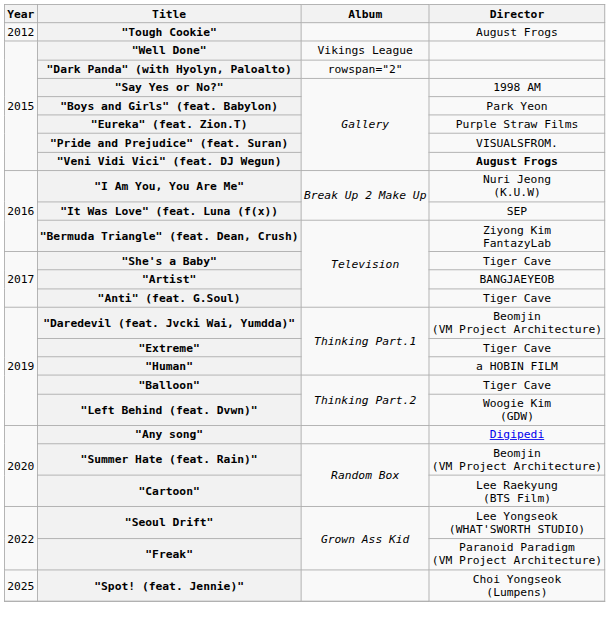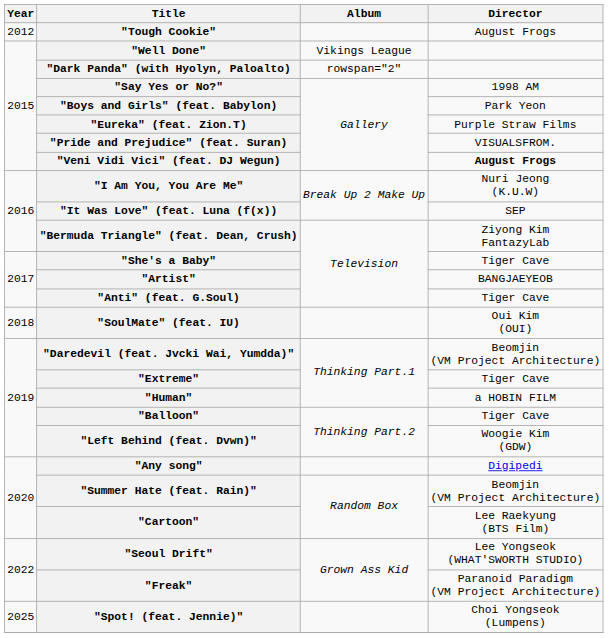+ row: (169, 323)
